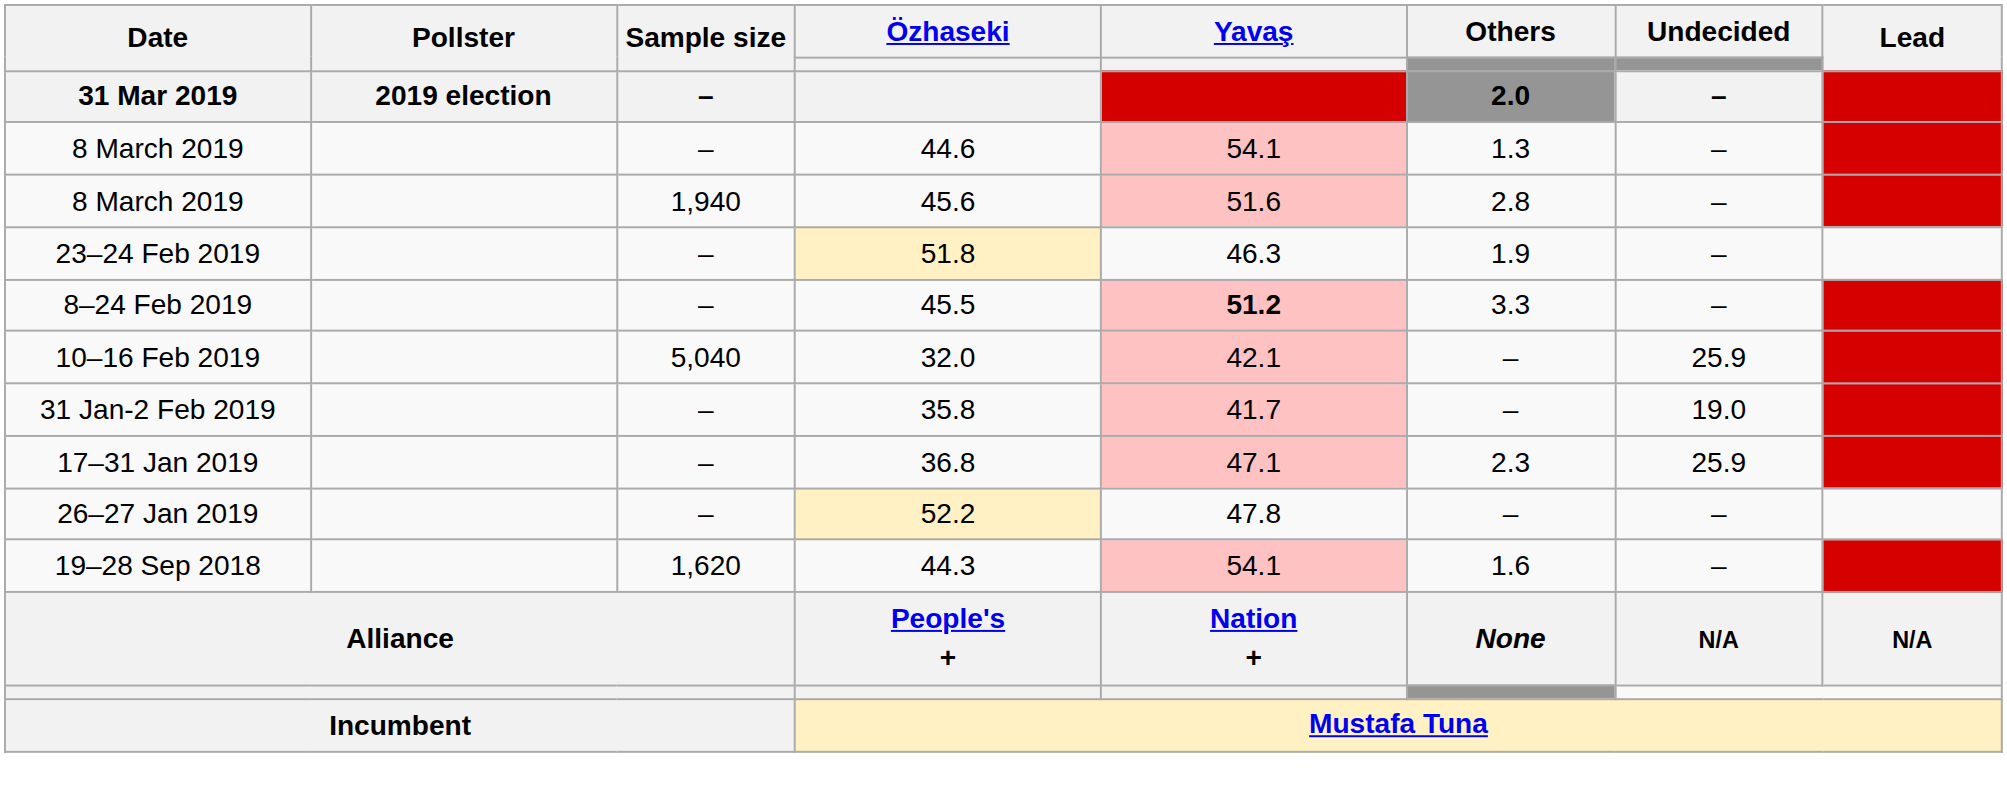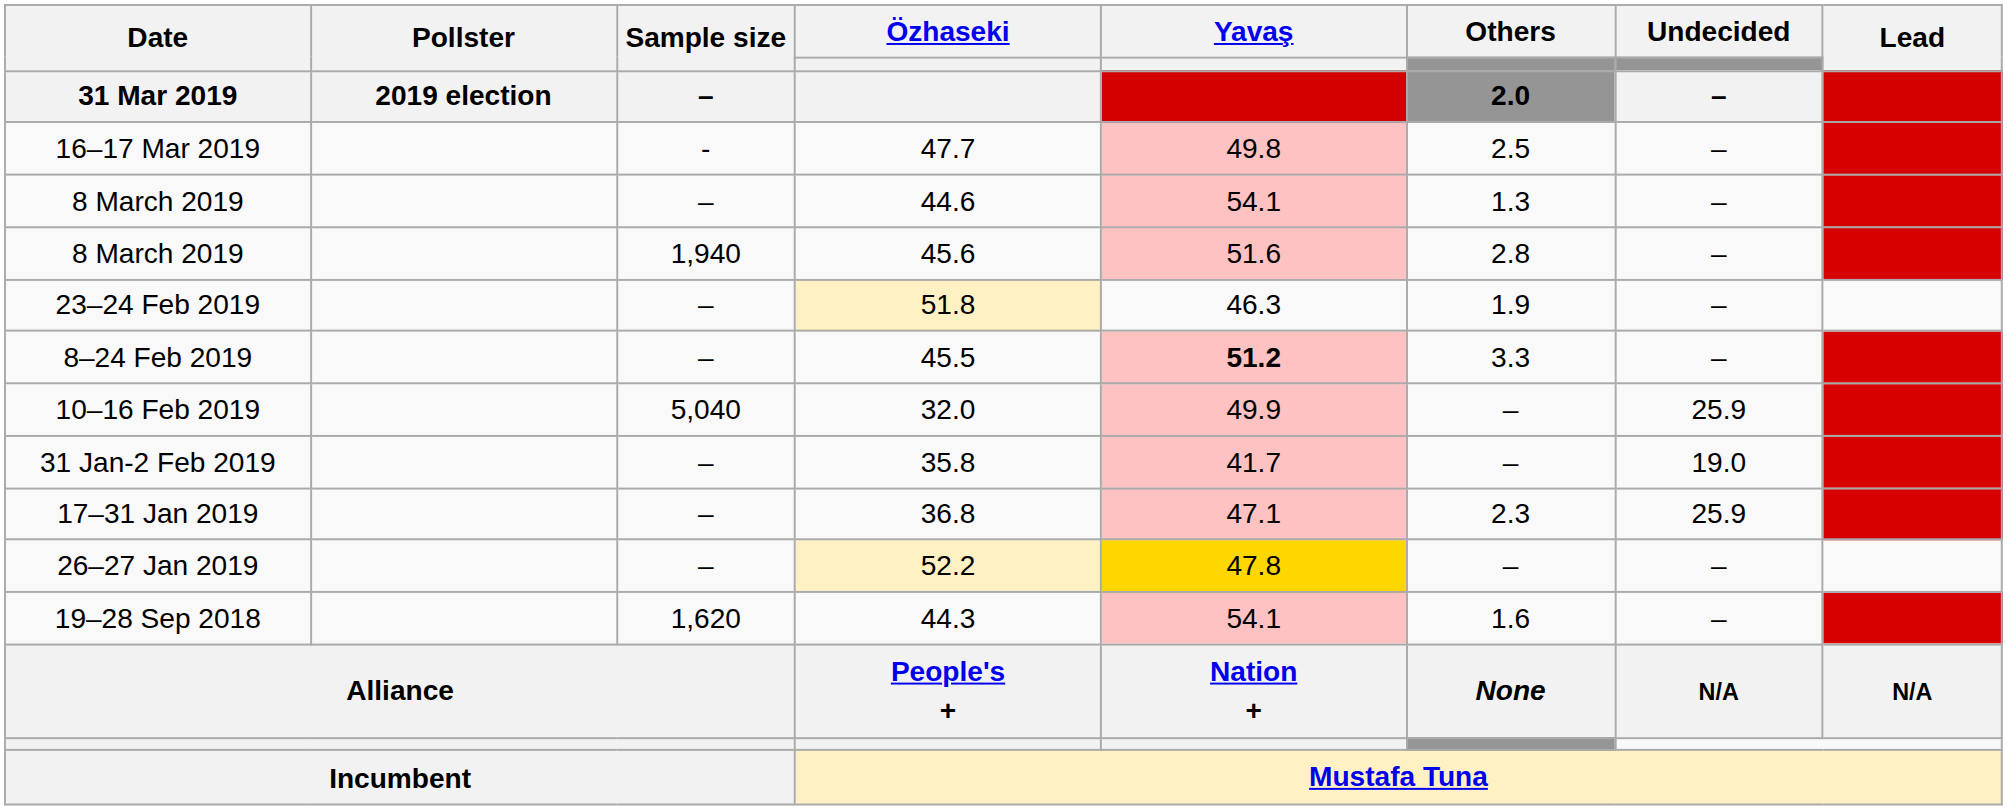+ row: (158, 149)
(1254, 358) 42.1 -> (1254, 410) 49.9
(1254, 514) no background -> (1254, 566) gold background
